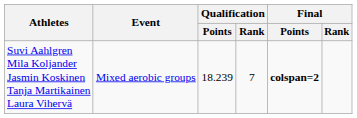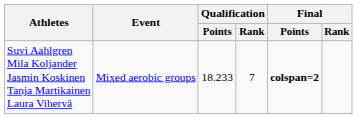(217, 77) 18.239 -> (217, 77) 18.233
